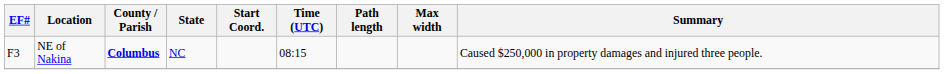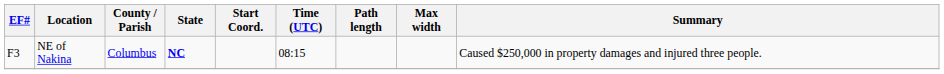(133, 52) bold -> (132, 52) normal
(177, 52) normal -> (176, 52) bold
